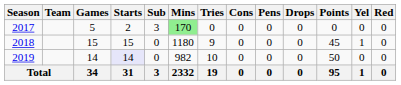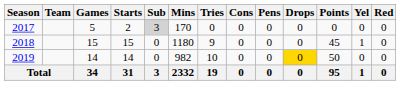(157, 27) no background -> (157, 27) lightgrey background
(183, 27) lightgreen background -> (183, 27) no background
(128, 57) lavender background -> (128, 57) no background
(300, 57) no background -> (300, 57) gold background
